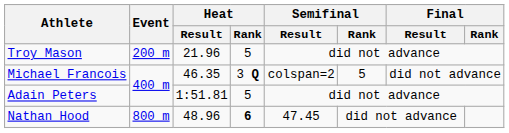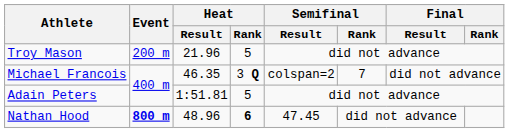(362, 75) 5 -> (362, 75) 7
(151, 116) normal -> (151, 116) bold
